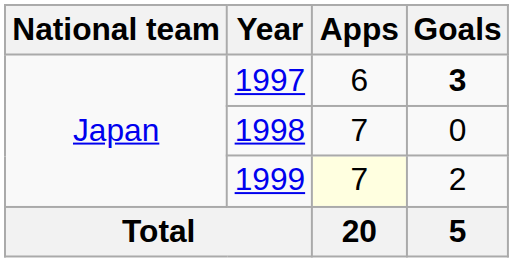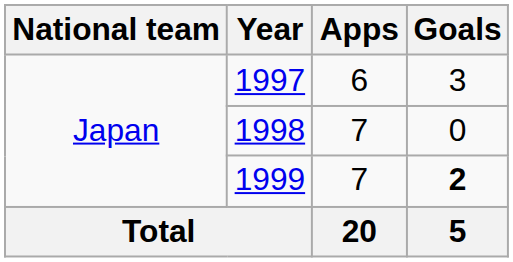(458, 79) bold -> (458, 79) normal
(359, 180) lightyellow background -> (359, 180) no background
(458, 180) normal -> (458, 180) bold
